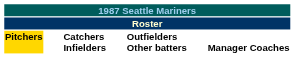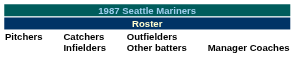(24, 37) gold background -> (24, 37) no background
